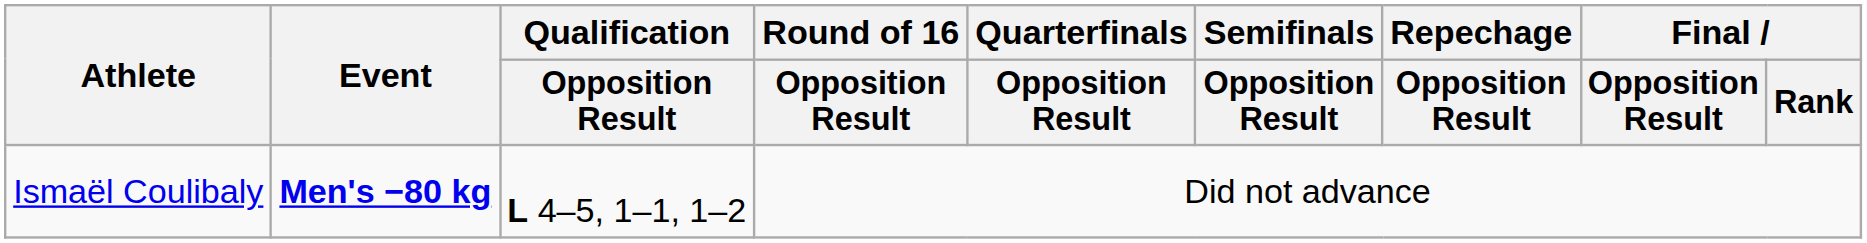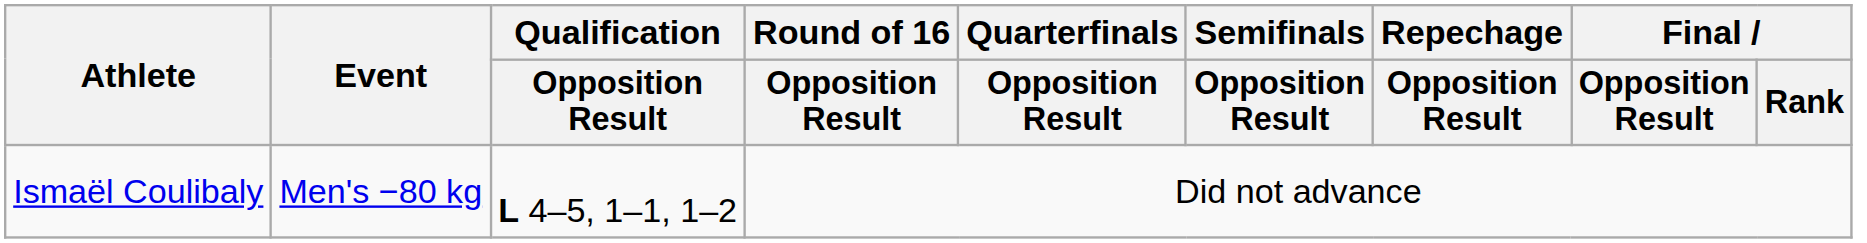(385, 192) bold -> (381, 192) normal
